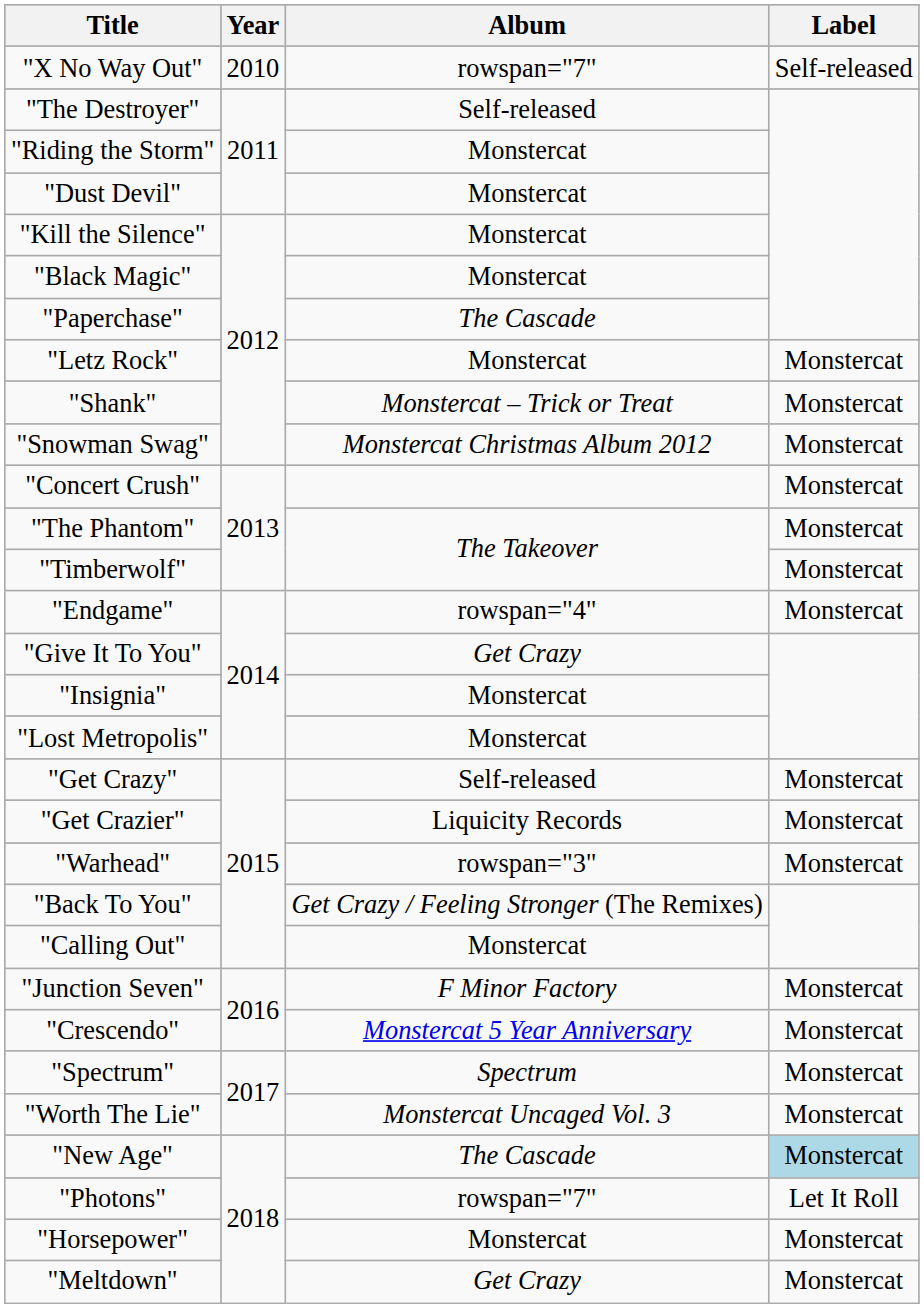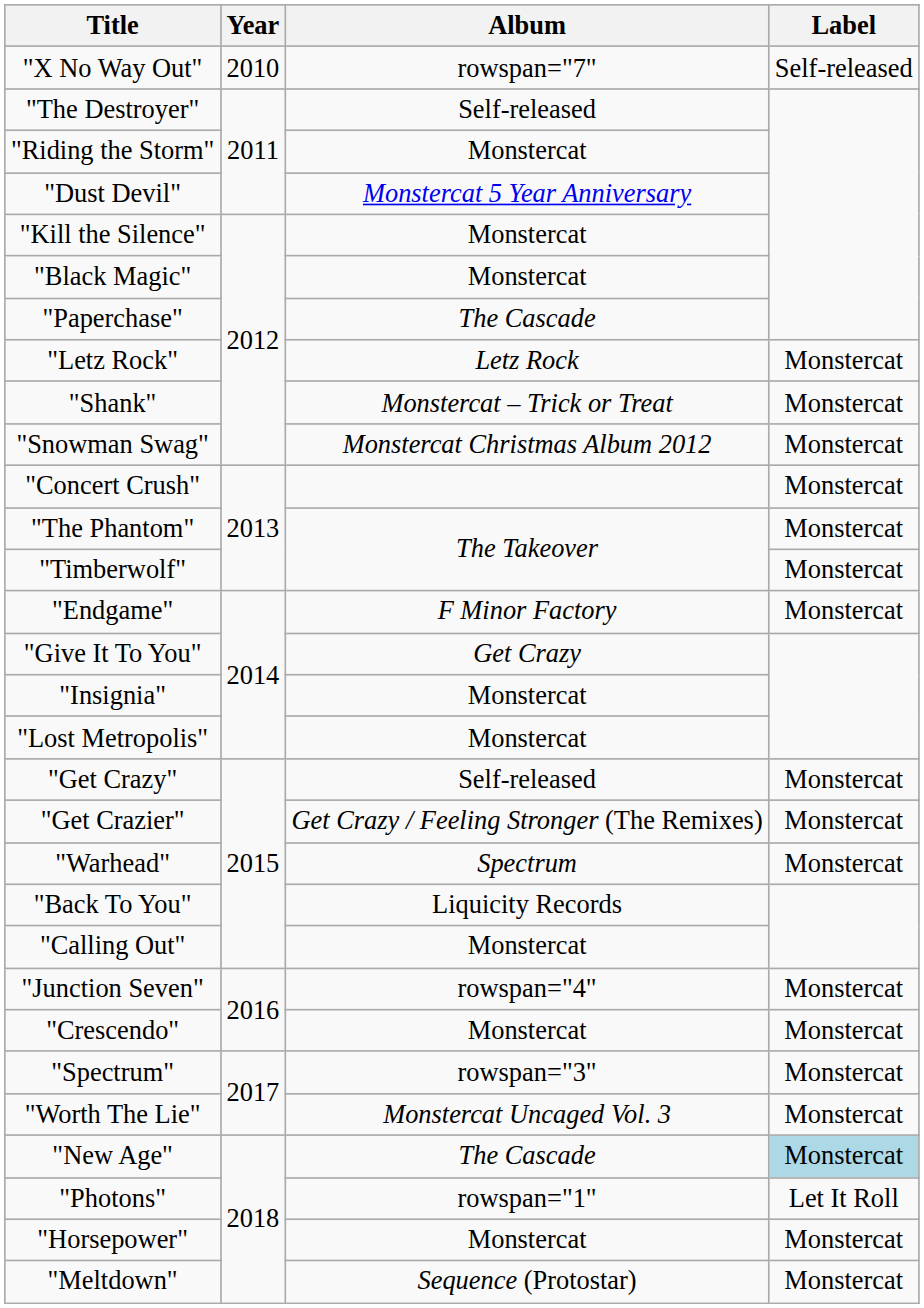(527, 192) Monstercat -> (527, 192) Monstercat 5 Year Anniversary
(527, 360) Monstercat -> (527, 360) Letz Rock
(527, 611) rowspan="4" -> (527, 611) F Minor Factory
(527, 820) Liquicity Records -> (527, 820) Get Crazy / Feeling Stronger (The Remixes)
(527, 862) rowspan="3" -> (527, 862) Spectrum
(527, 904) Get Crazy / Feeling Stronger (The Remixes) -> (527, 904) Liquicity Records
(527, 988) F Minor Factory -> (527, 988) rowspan="4"
(527, 1030) Monstercat 5 Year Anniversary -> (527, 1030) Monstercat
(527, 1072) Spectrum -> (527, 1072) rowspan="3"
(527, 1197) rowspan="7" -> (527, 1197) rowspan="1"
(527, 1281) Get Crazy -> (527, 1281) Sequence (Protostar)
